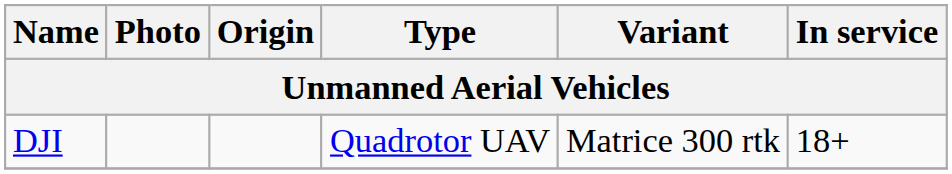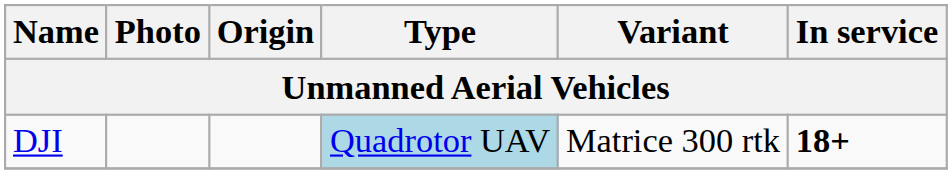(440, 140) no background -> (440, 140) lightblue background
(823, 140) normal -> (823, 140) bold
